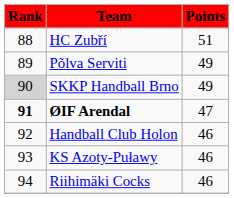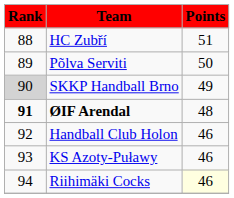(205, 63) 49 -> (205, 63) 50
(205, 110) 47 -> (205, 110) 48
(205, 181) no background -> (205, 181) lightyellow background
